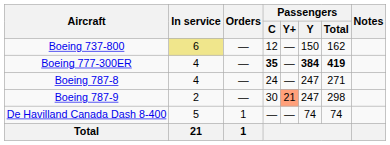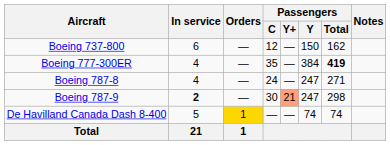(196, 47) khaki background -> (196, 47) no background
(272, 64) bold -> (272, 64) normal
(310, 64) bold -> (310, 64) normal
(196, 98) normal -> (196, 98) bold
(243, 115) no background -> (243, 115) gold background
